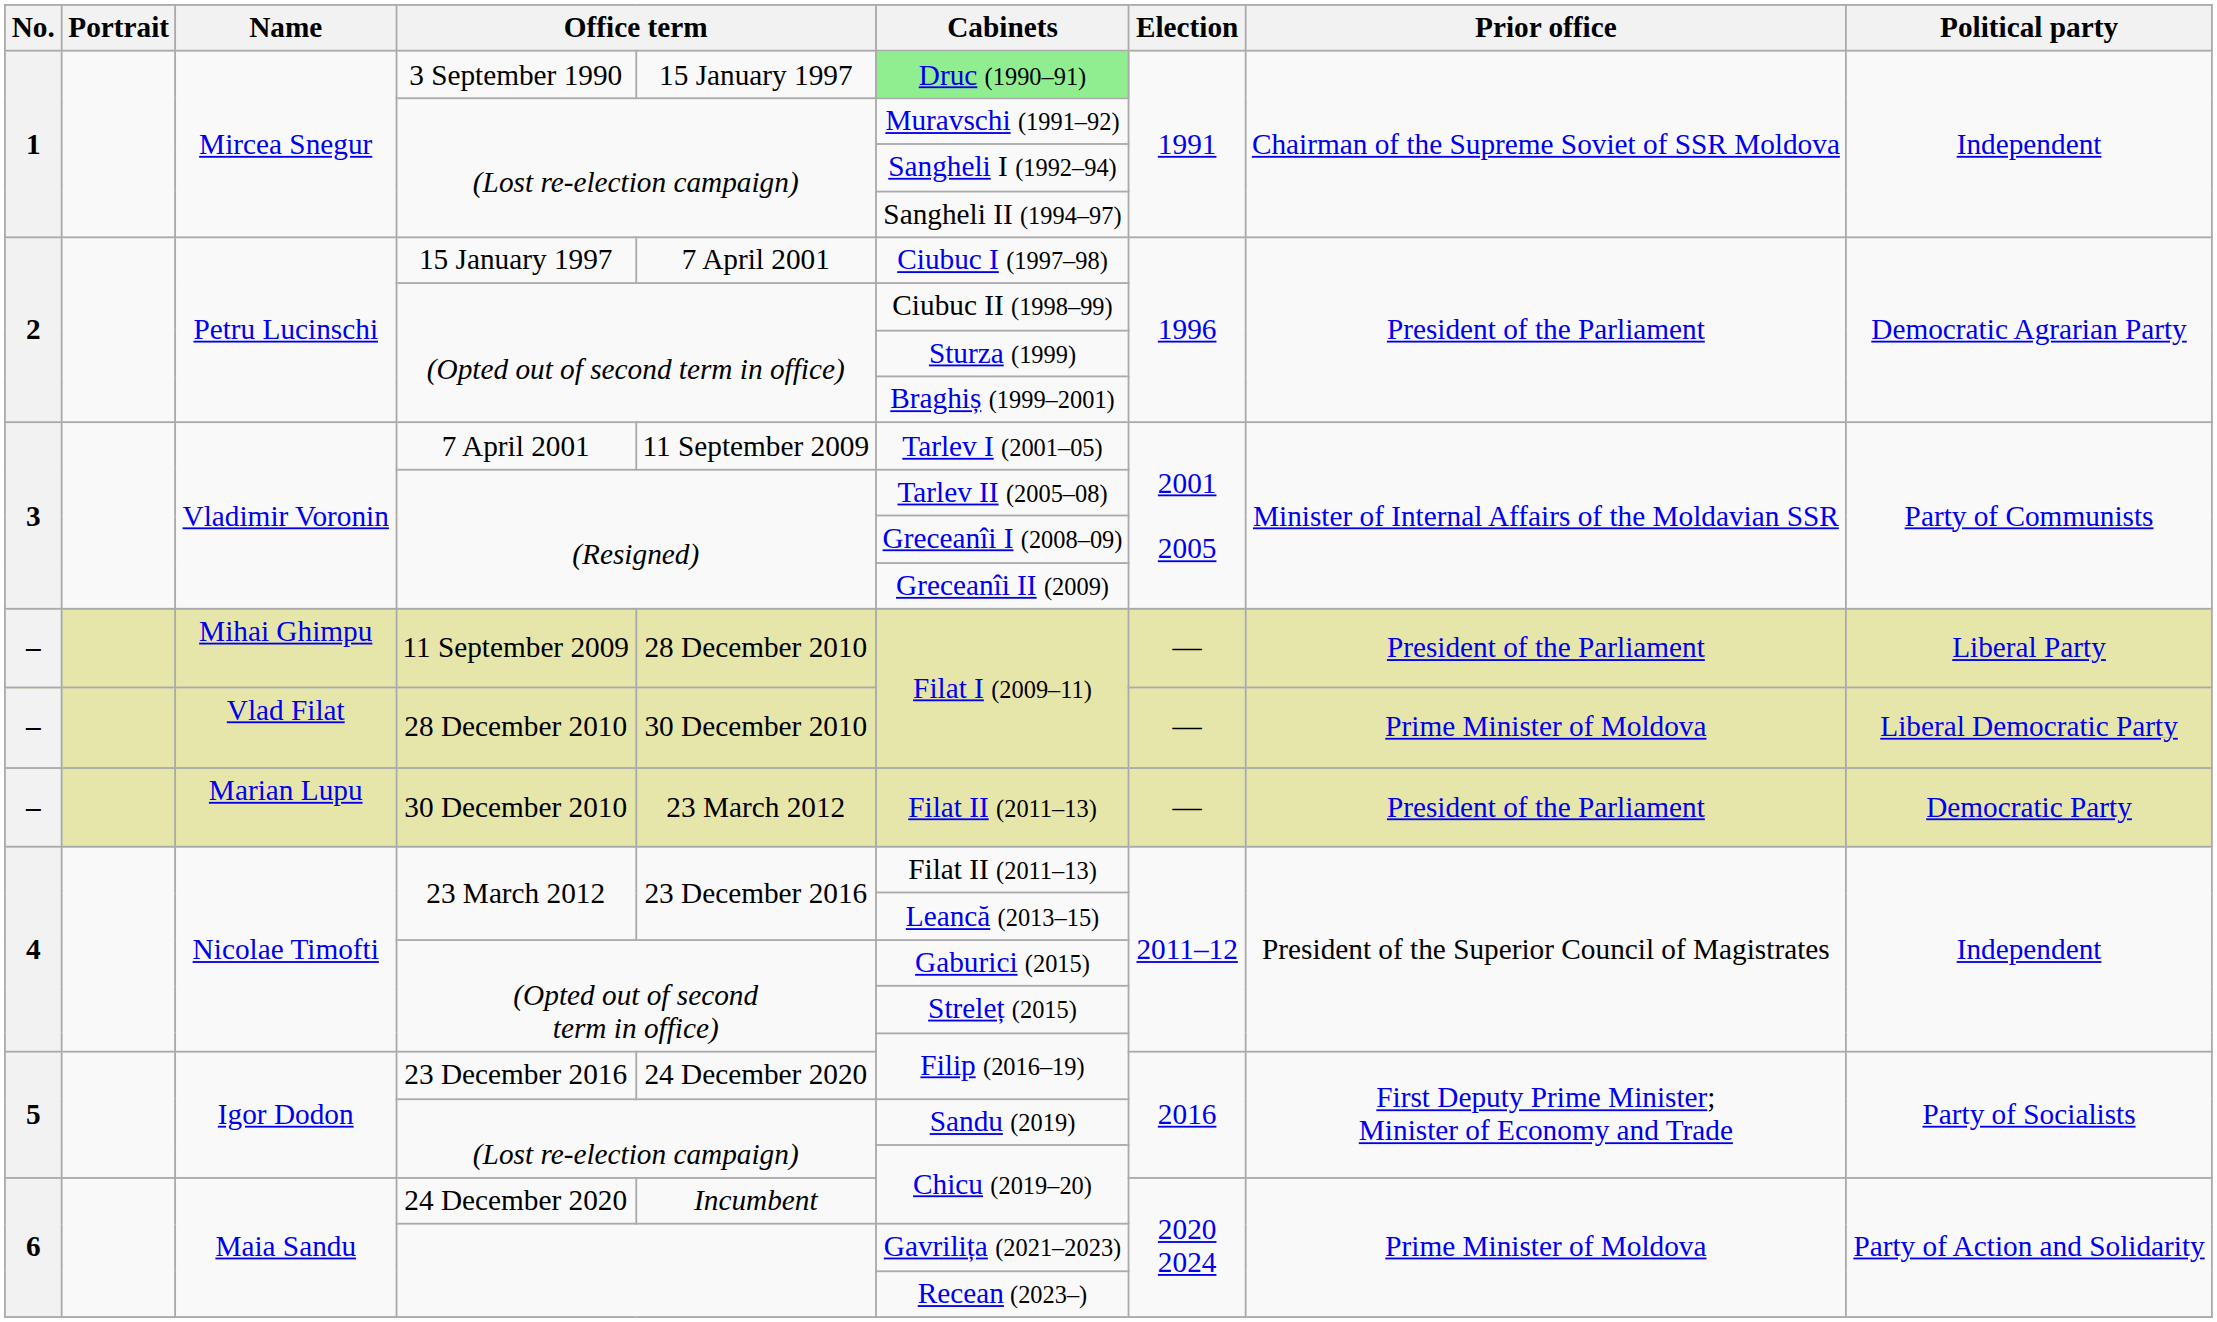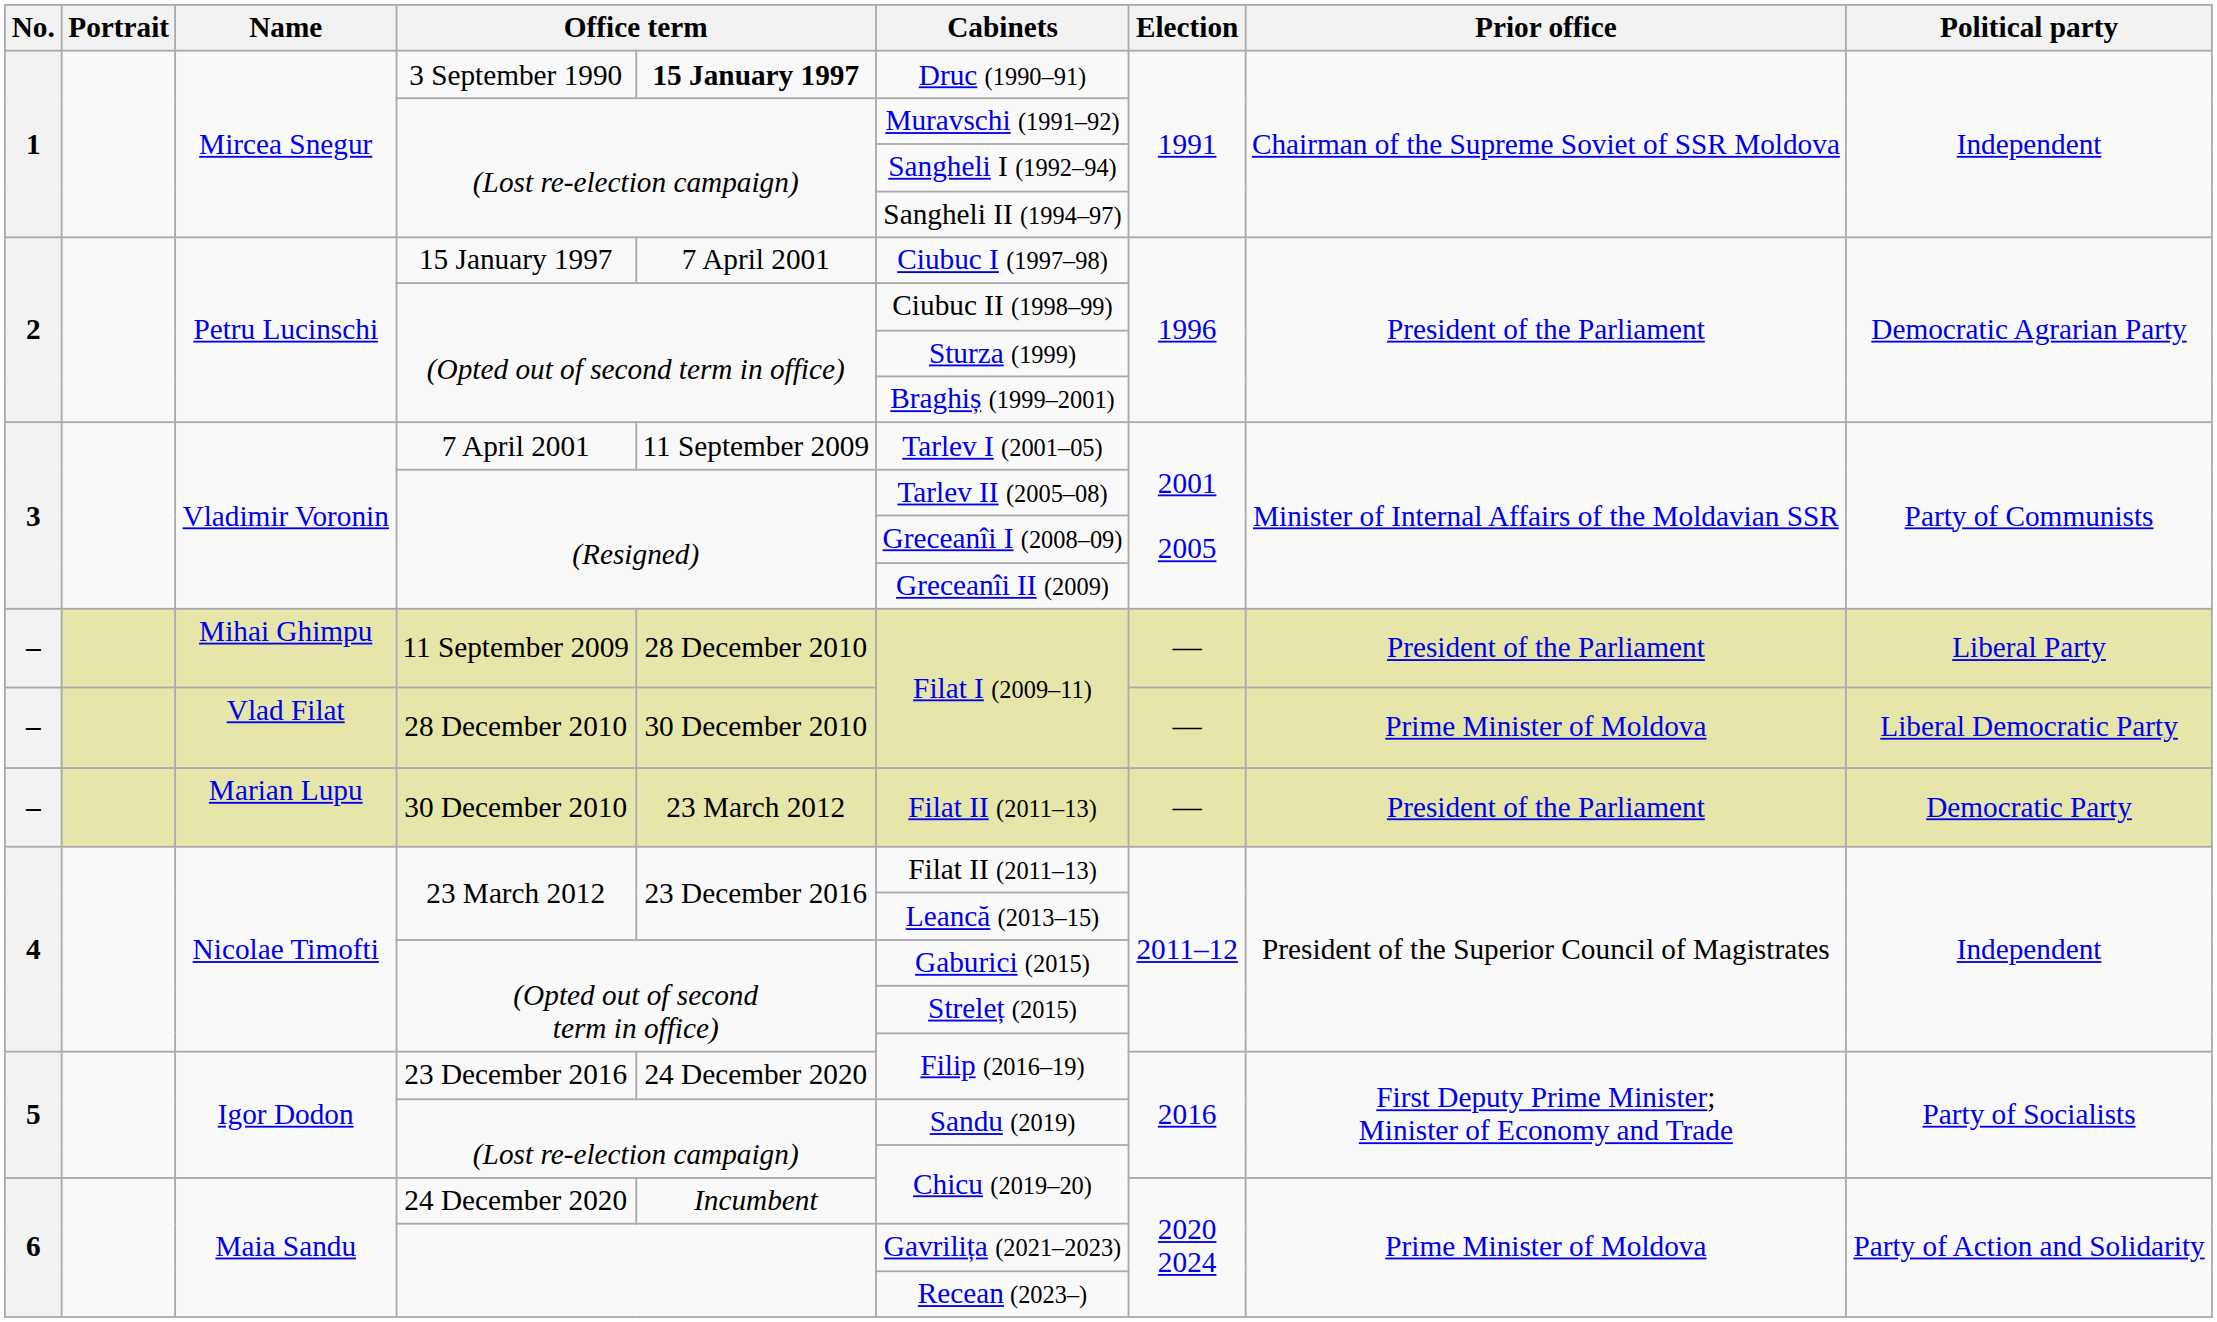(756, 74) normal -> (756, 74) bold
(1003, 74) lightgreen background -> (1003, 74) no background
